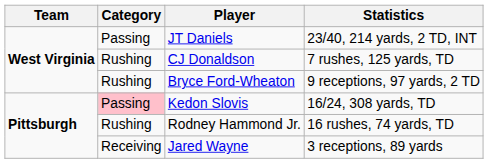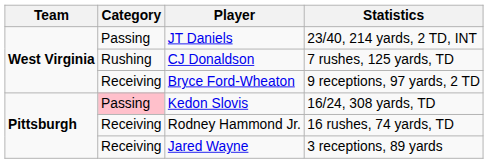(126, 81) Rushing -> (131, 81) Receiving
(126, 125) Rushing -> (131, 125) Receiving
